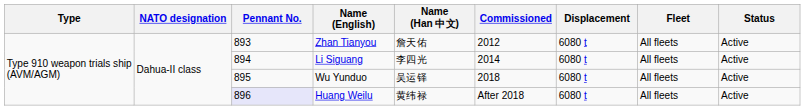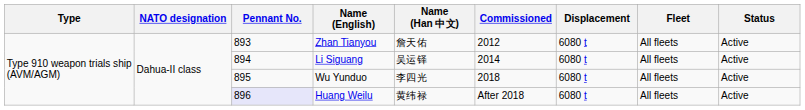(411, 60) 李四光 -> (411, 60) 吴运铎
(411, 78) 吴运铎 -> (411, 78) 李四光
